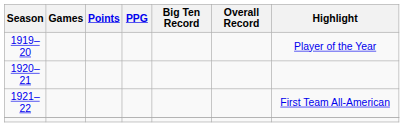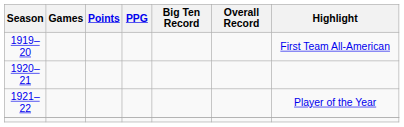(335, 46) Player of the Year -> (335, 46) First Team All-American
(335, 103) First Team All-American -> (335, 103) Player of the Year
